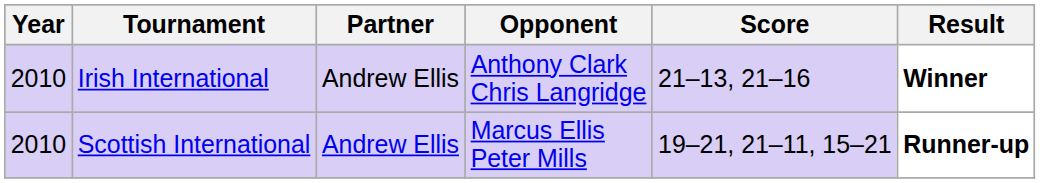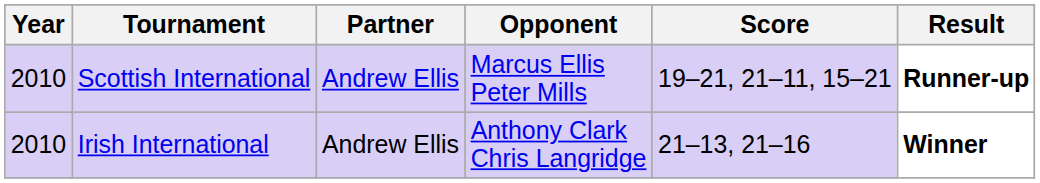rows swapped: (194, 145) <-> (173, 78)
